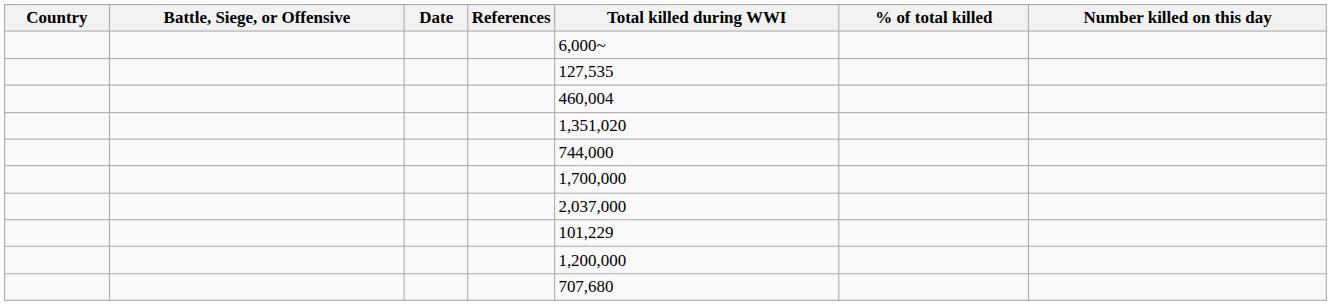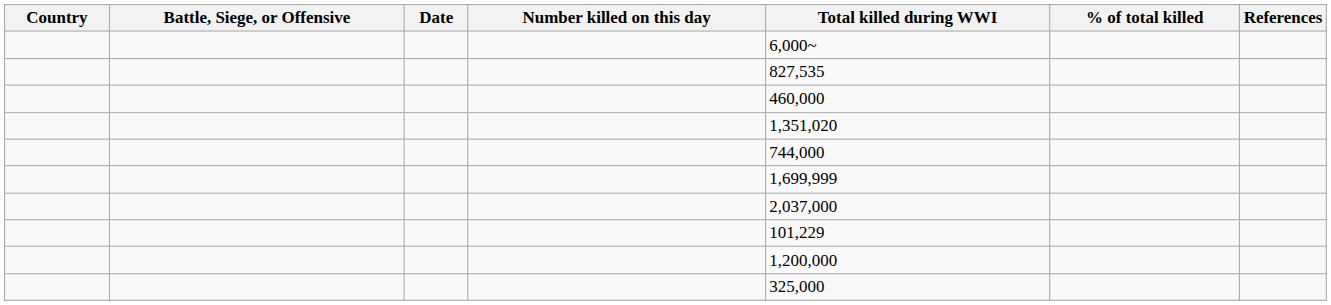columns swapped: (1178, 17) <-> (511, 17)
(586, 71) 127,535 -> (797, 71) 827,535
(586, 98) 460,004 -> (797, 98) 460,000
(592, 179) 1,700,000 -> (803, 179) 1,699,999
(586, 286) 707,680 -> (797, 286) 325,000
